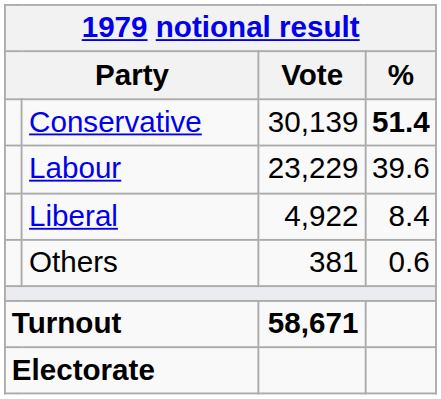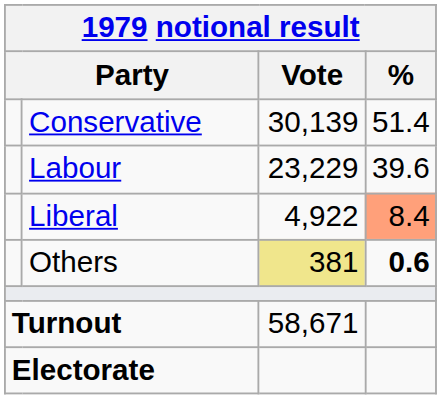(401, 121) bold -> (401, 121) normal
(409, 215) no background -> (409, 215) lightsalmon background
(334, 262) no background -> (334, 262) khaki background
(409, 262) normal -> (409, 262) bold
(313, 323) bold -> (313, 323) normal
